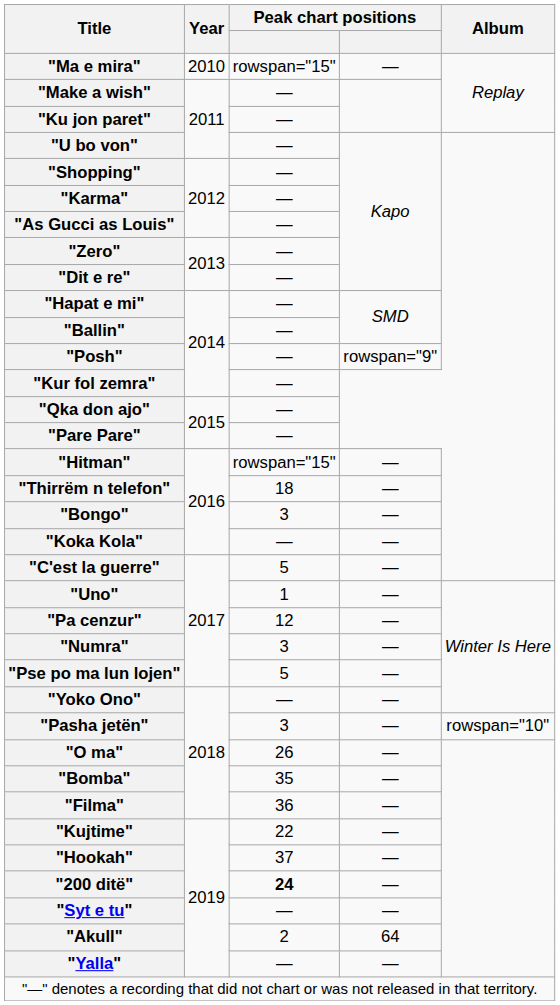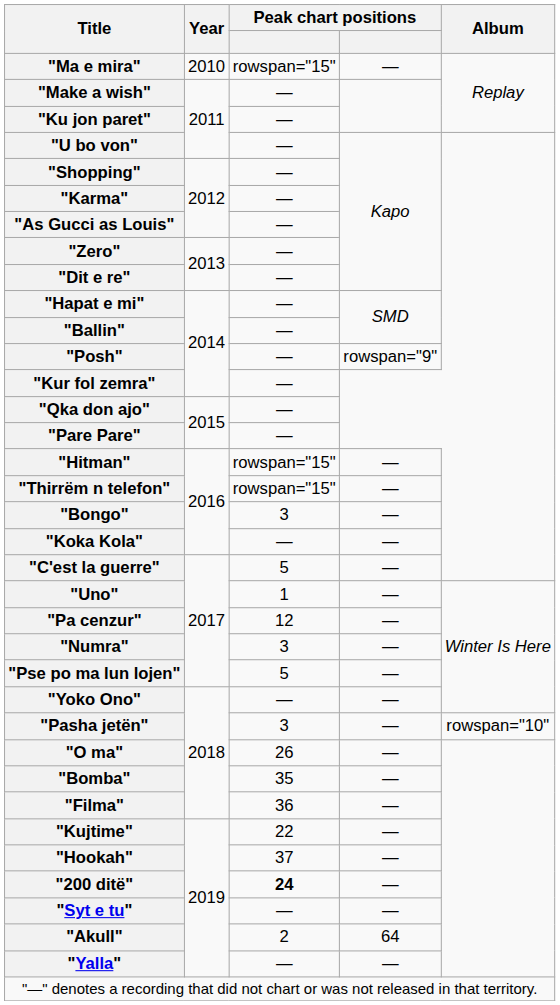(284, 488) 18 -> (284, 488) rowspan="15"
